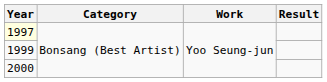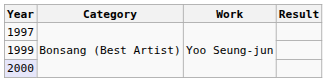(21, 32) lightyellow background -> (21, 32) no background
(21, 68) no background -> (21, 68) lavender background
